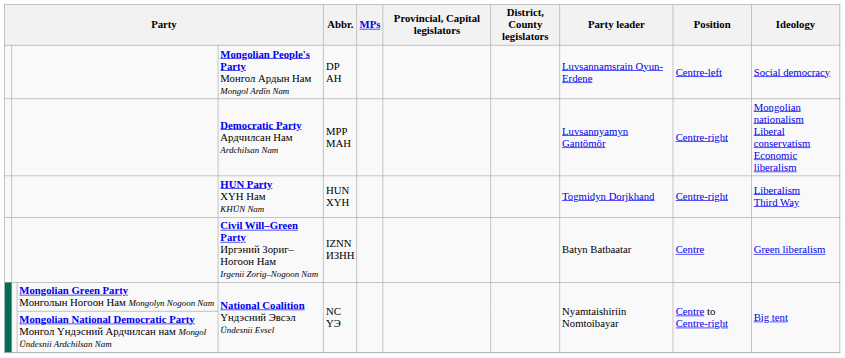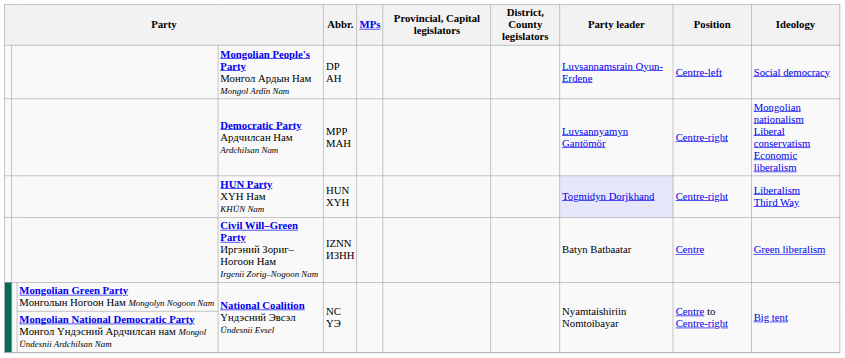(608, 196) no background -> (608, 196) lavender background
